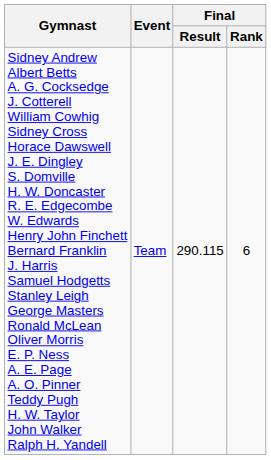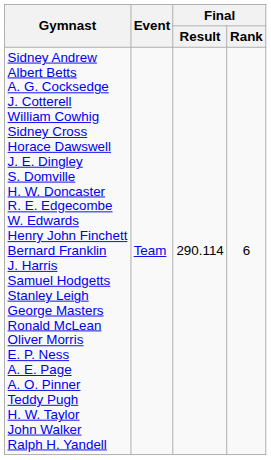(200, 251) 290.115 -> (200, 251) 290.114
